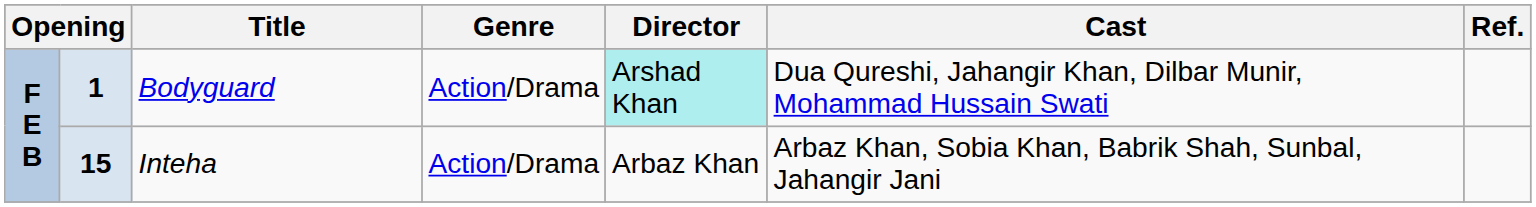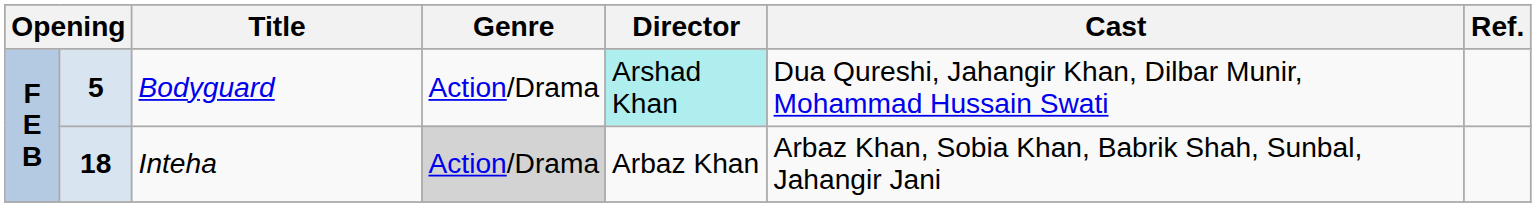(96, 87) 1 -> (96, 87) 5
(96, 163) 15 -> (96, 163) 18
(514, 163) no background -> (514, 163) lightgrey background
